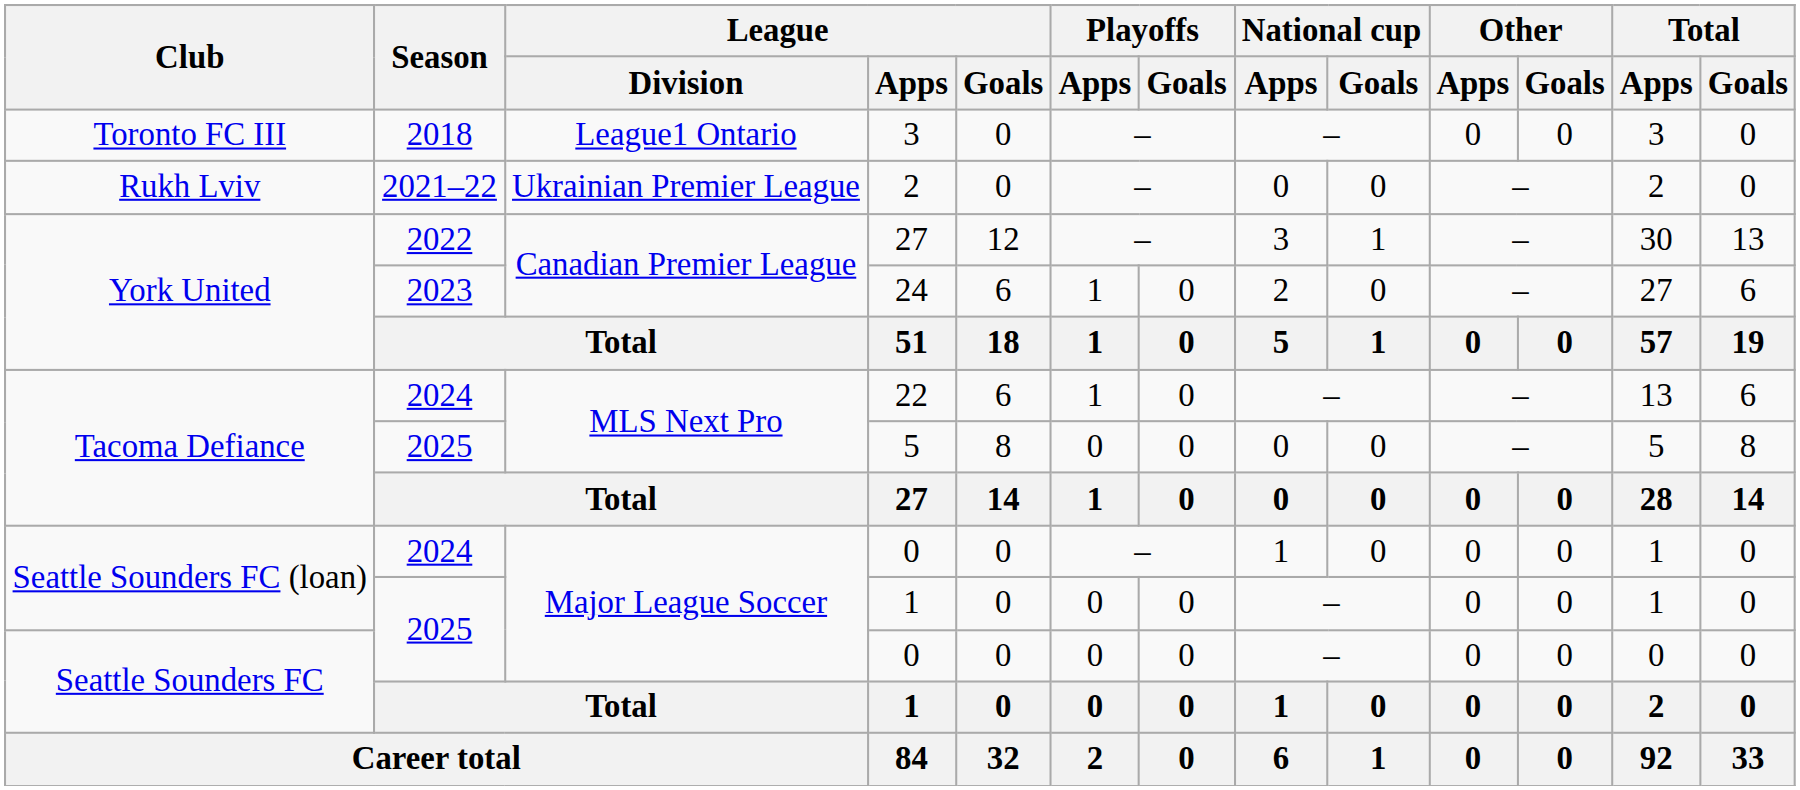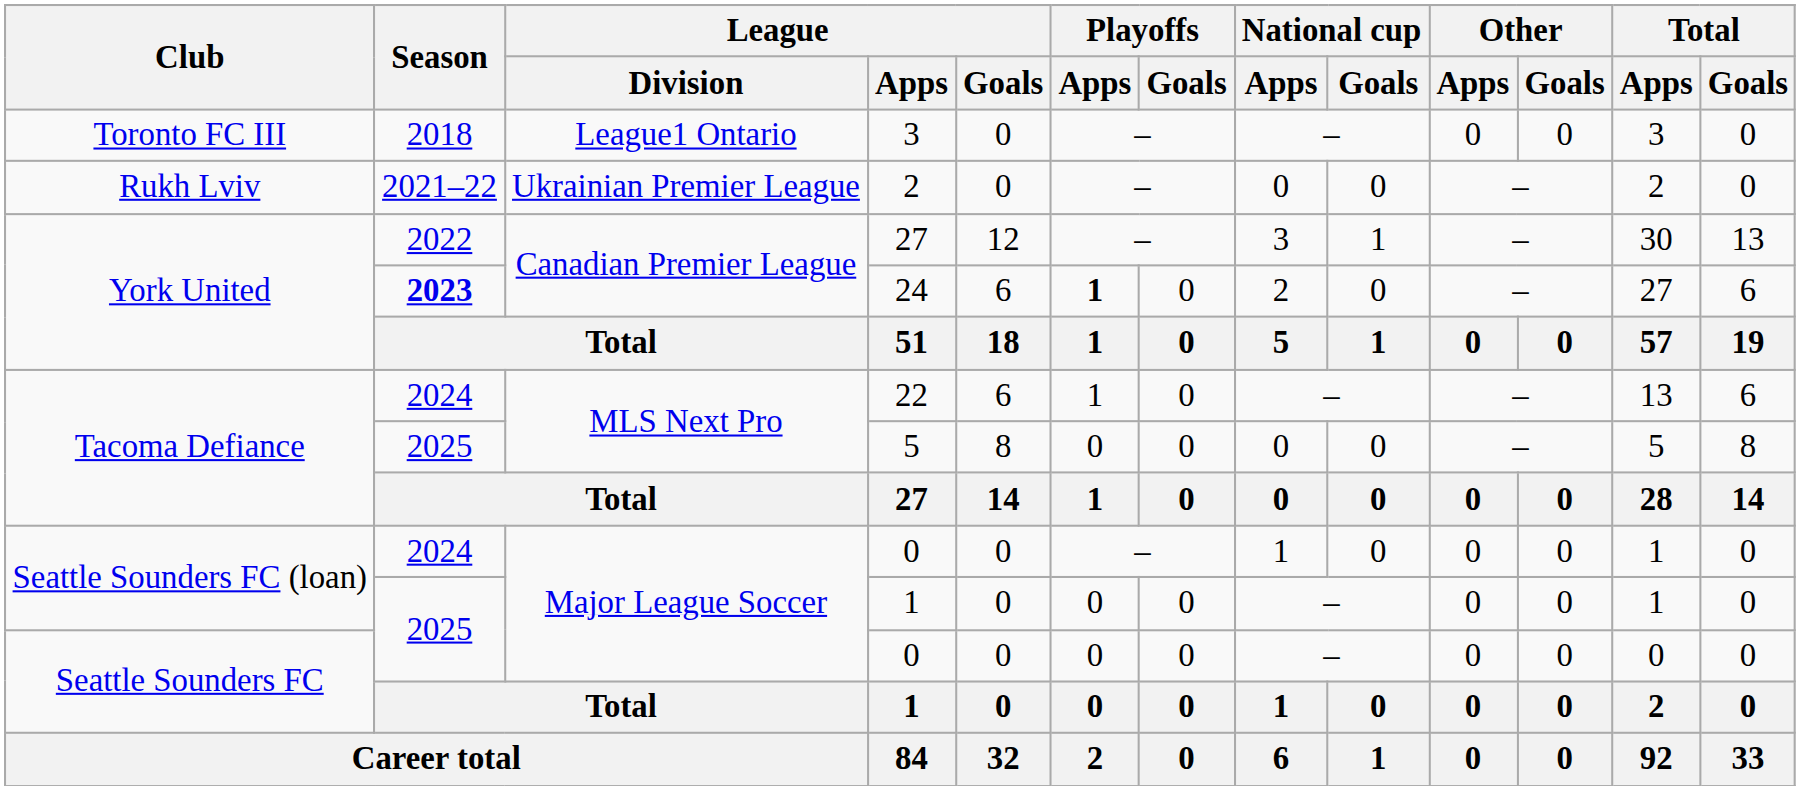(439, 290) normal -> (439, 290) bold
(1095, 290) normal -> (1095, 290) bold
